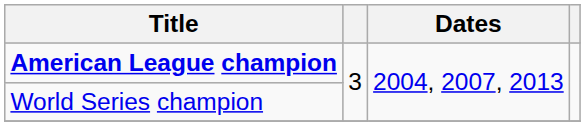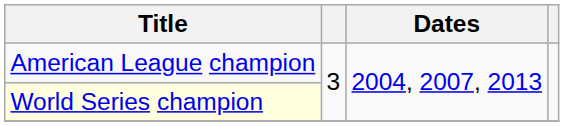(174, 62) bold -> (163, 62) normal
(137, 101) no background -> (137, 101) lightyellow background
